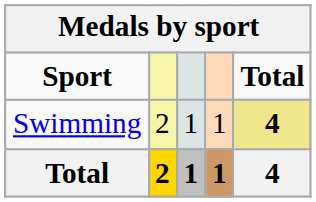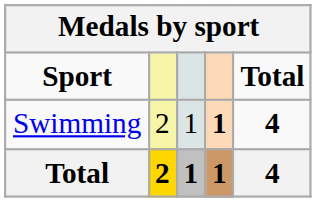(219, 124) normal -> (219, 124) bold
(272, 124) khaki background -> (272, 124) no background
